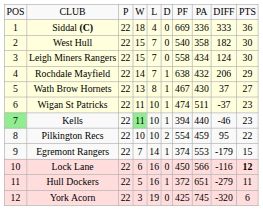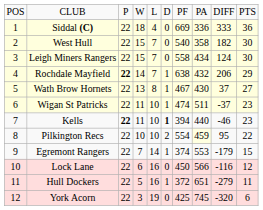(126, 74) normal -> (126, 74) bold
(16, 120) lightgreen background -> (16, 120) no background
(126, 120) normal -> (126, 120) bold
(140, 120) lightgreen background -> (140, 120) no background
(167, 120) normal -> (167, 120) bold
(202, 136) no background -> (202, 136) lightyellow background
(247, 167) bold -> (247, 167) normal
